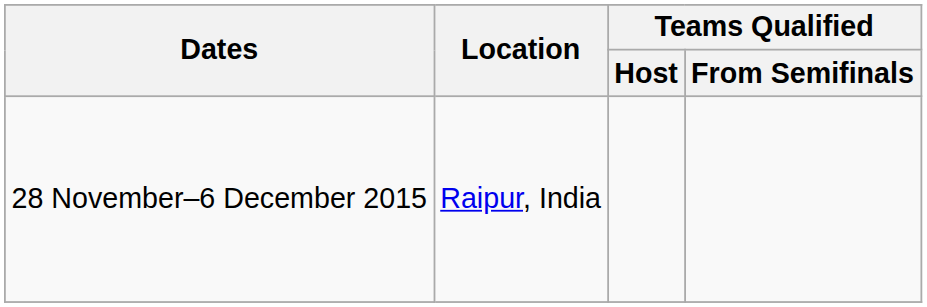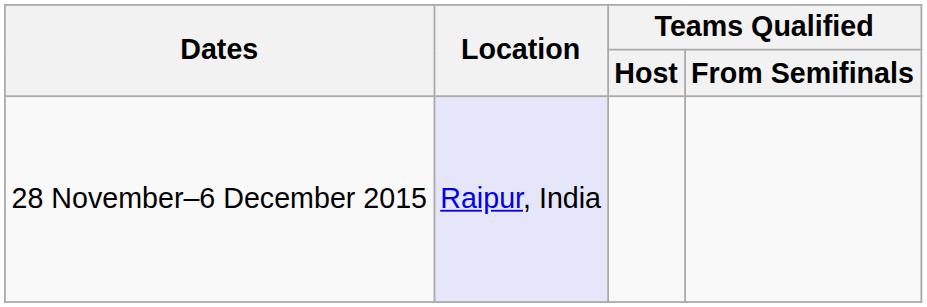(521, 198) no background -> (521, 198) lavender background
